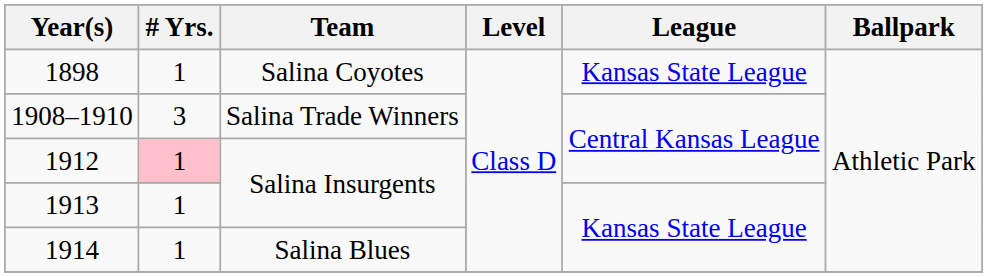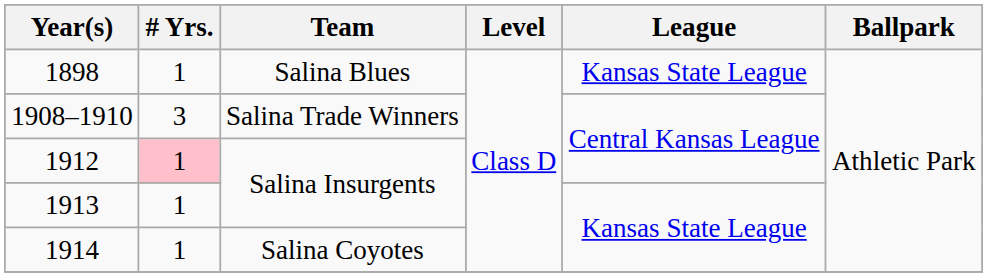(342, 71) Salina Coyotes -> (342, 71) Salina Blues
(342, 250) Salina Blues -> (342, 250) Salina Coyotes
